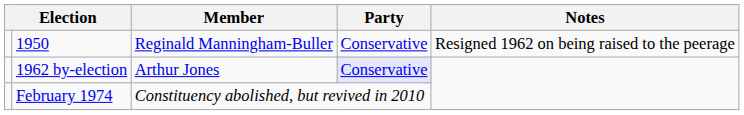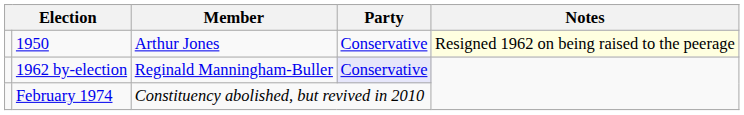(234, 43) Reginald Manningham-Buller -> (177, 43) Arthur Jones
(585, 43) no background -> (585, 43) lightyellow background
(177, 69) Arthur Jones -> (234, 69) Reginald Manningham-Buller
